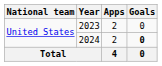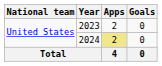(114, 40) no background -> (114, 40) khaki background
(142, 40) bold -> (142, 40) normal
